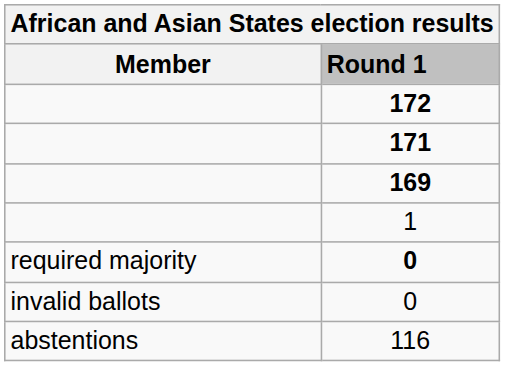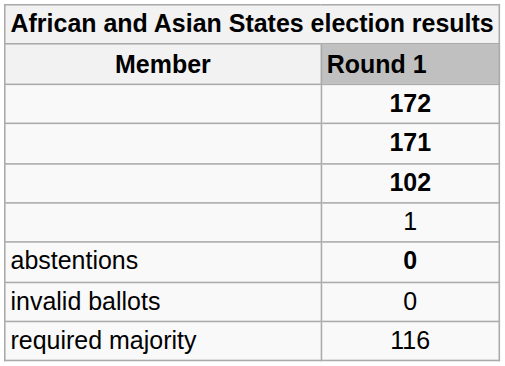(410, 182) 169 -> (410, 182) 102
(103, 261) required majority -> (74, 261) abstentions
(74, 340) abstentions -> (103, 340) required majority
